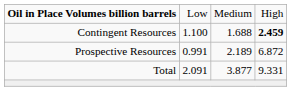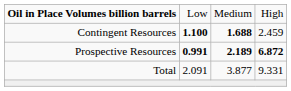(195, 32) normal -> (195, 32) bold
(239, 32) normal -> (239, 32) bold
(271, 32) bold -> (271, 32) normal
(195, 51) normal -> (195, 51) bold
(239, 51) normal -> (239, 51) bold
(271, 51) normal -> (271, 51) bold
